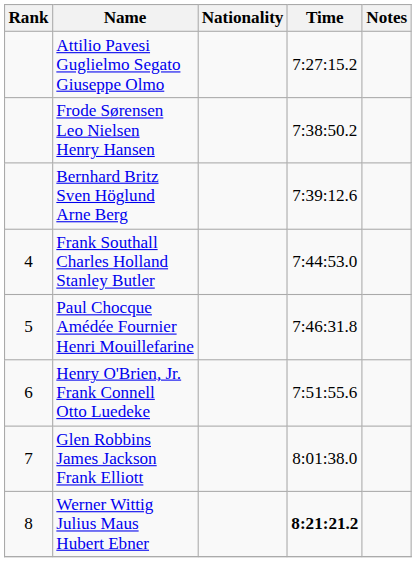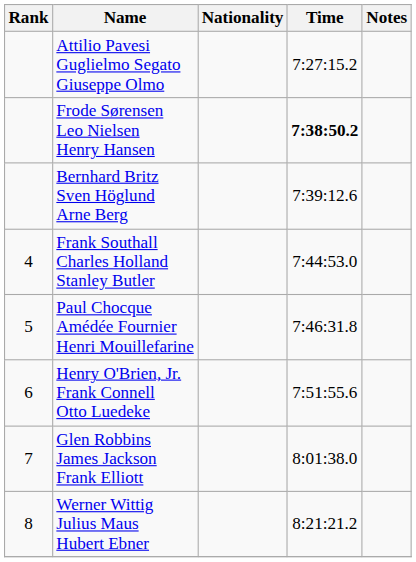(325, 130) normal -> (325, 130) bold
(325, 524) bold -> (325, 524) normal
